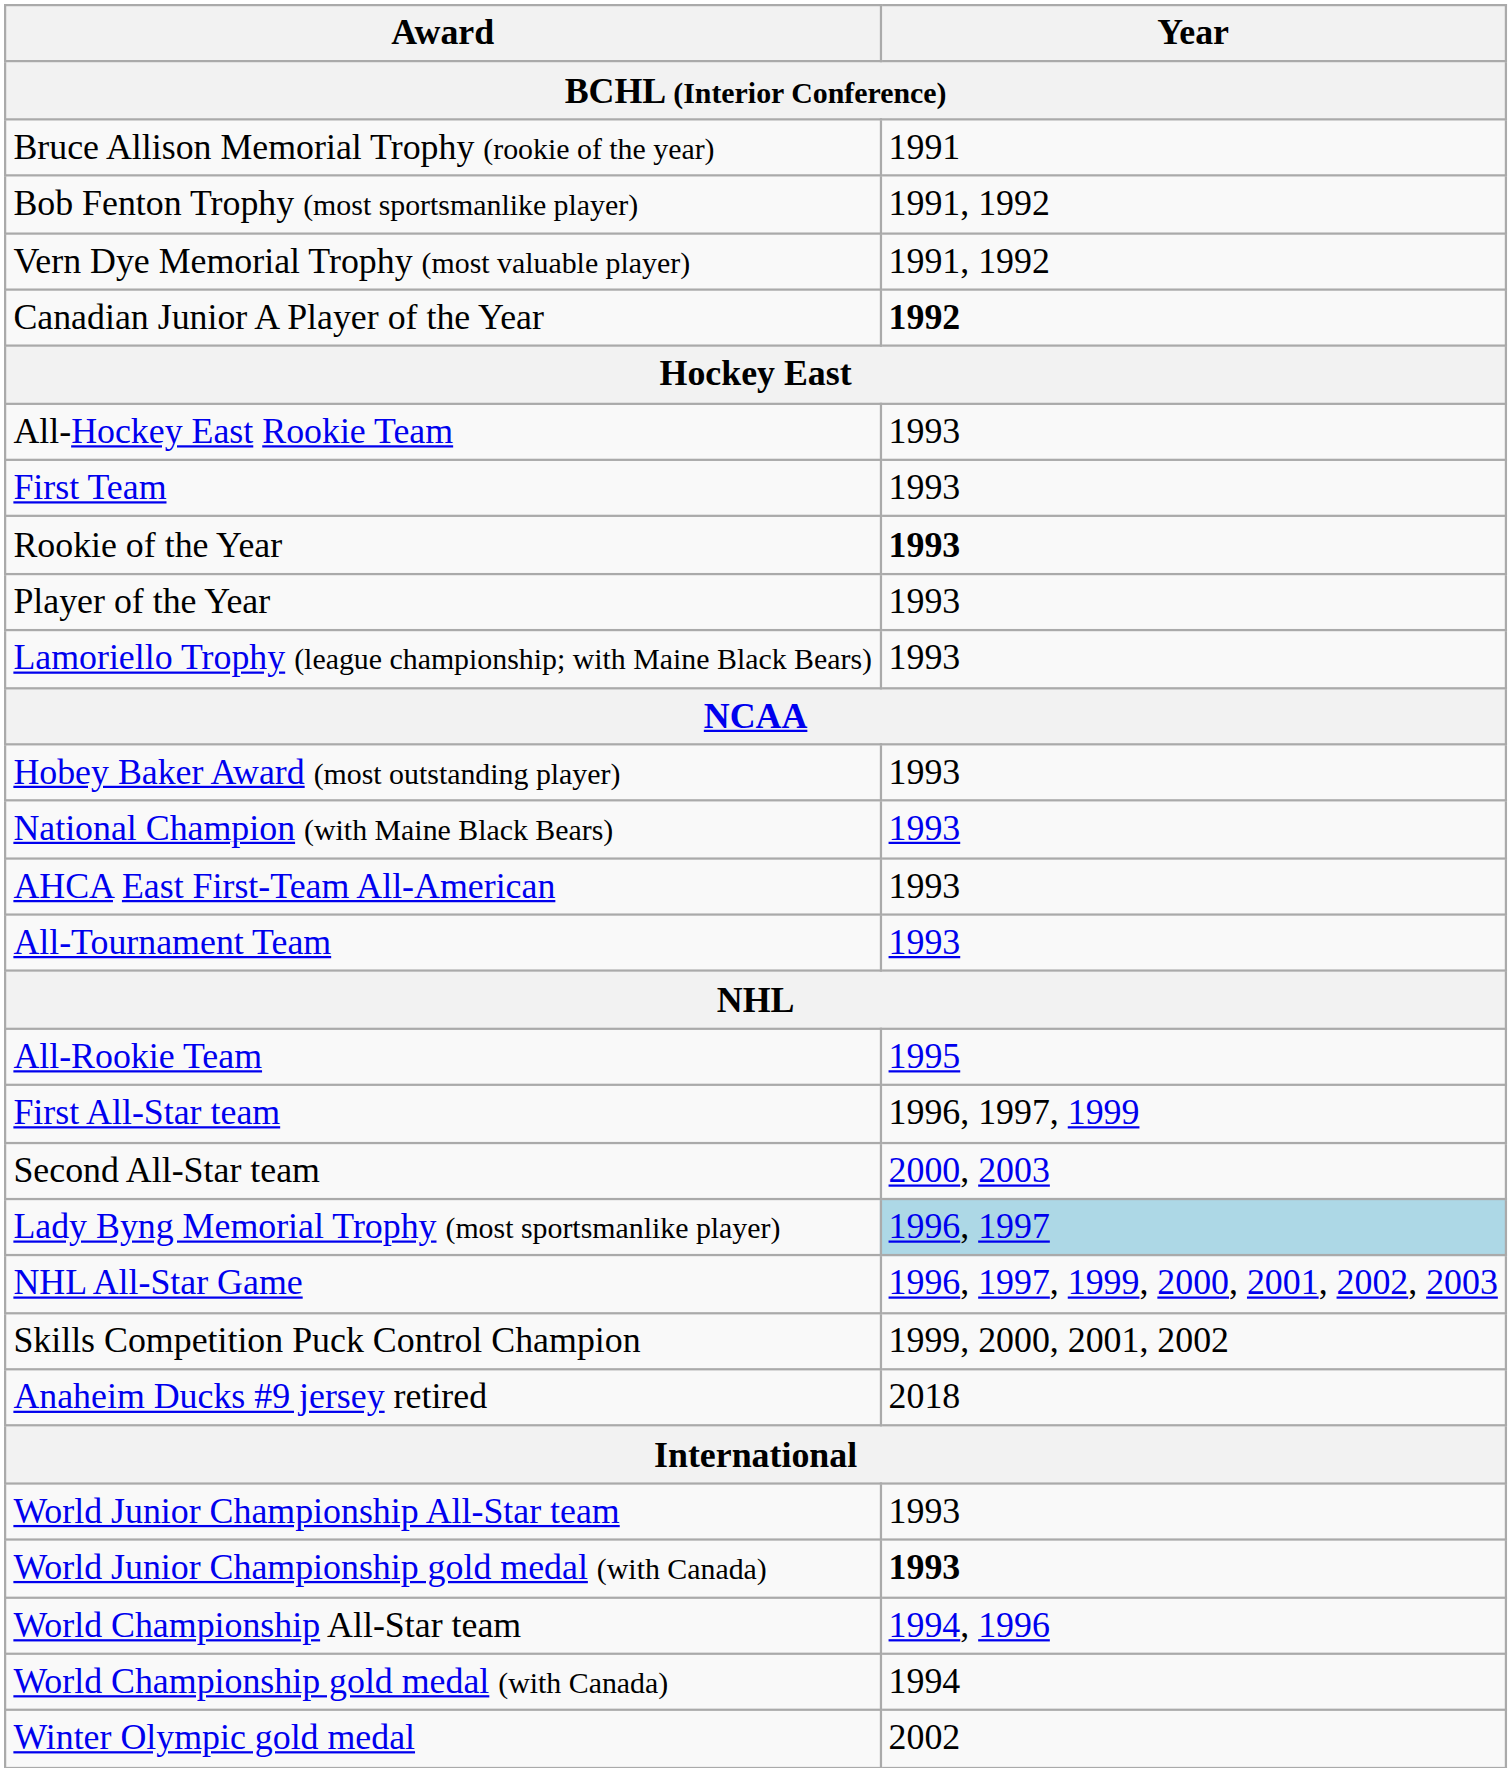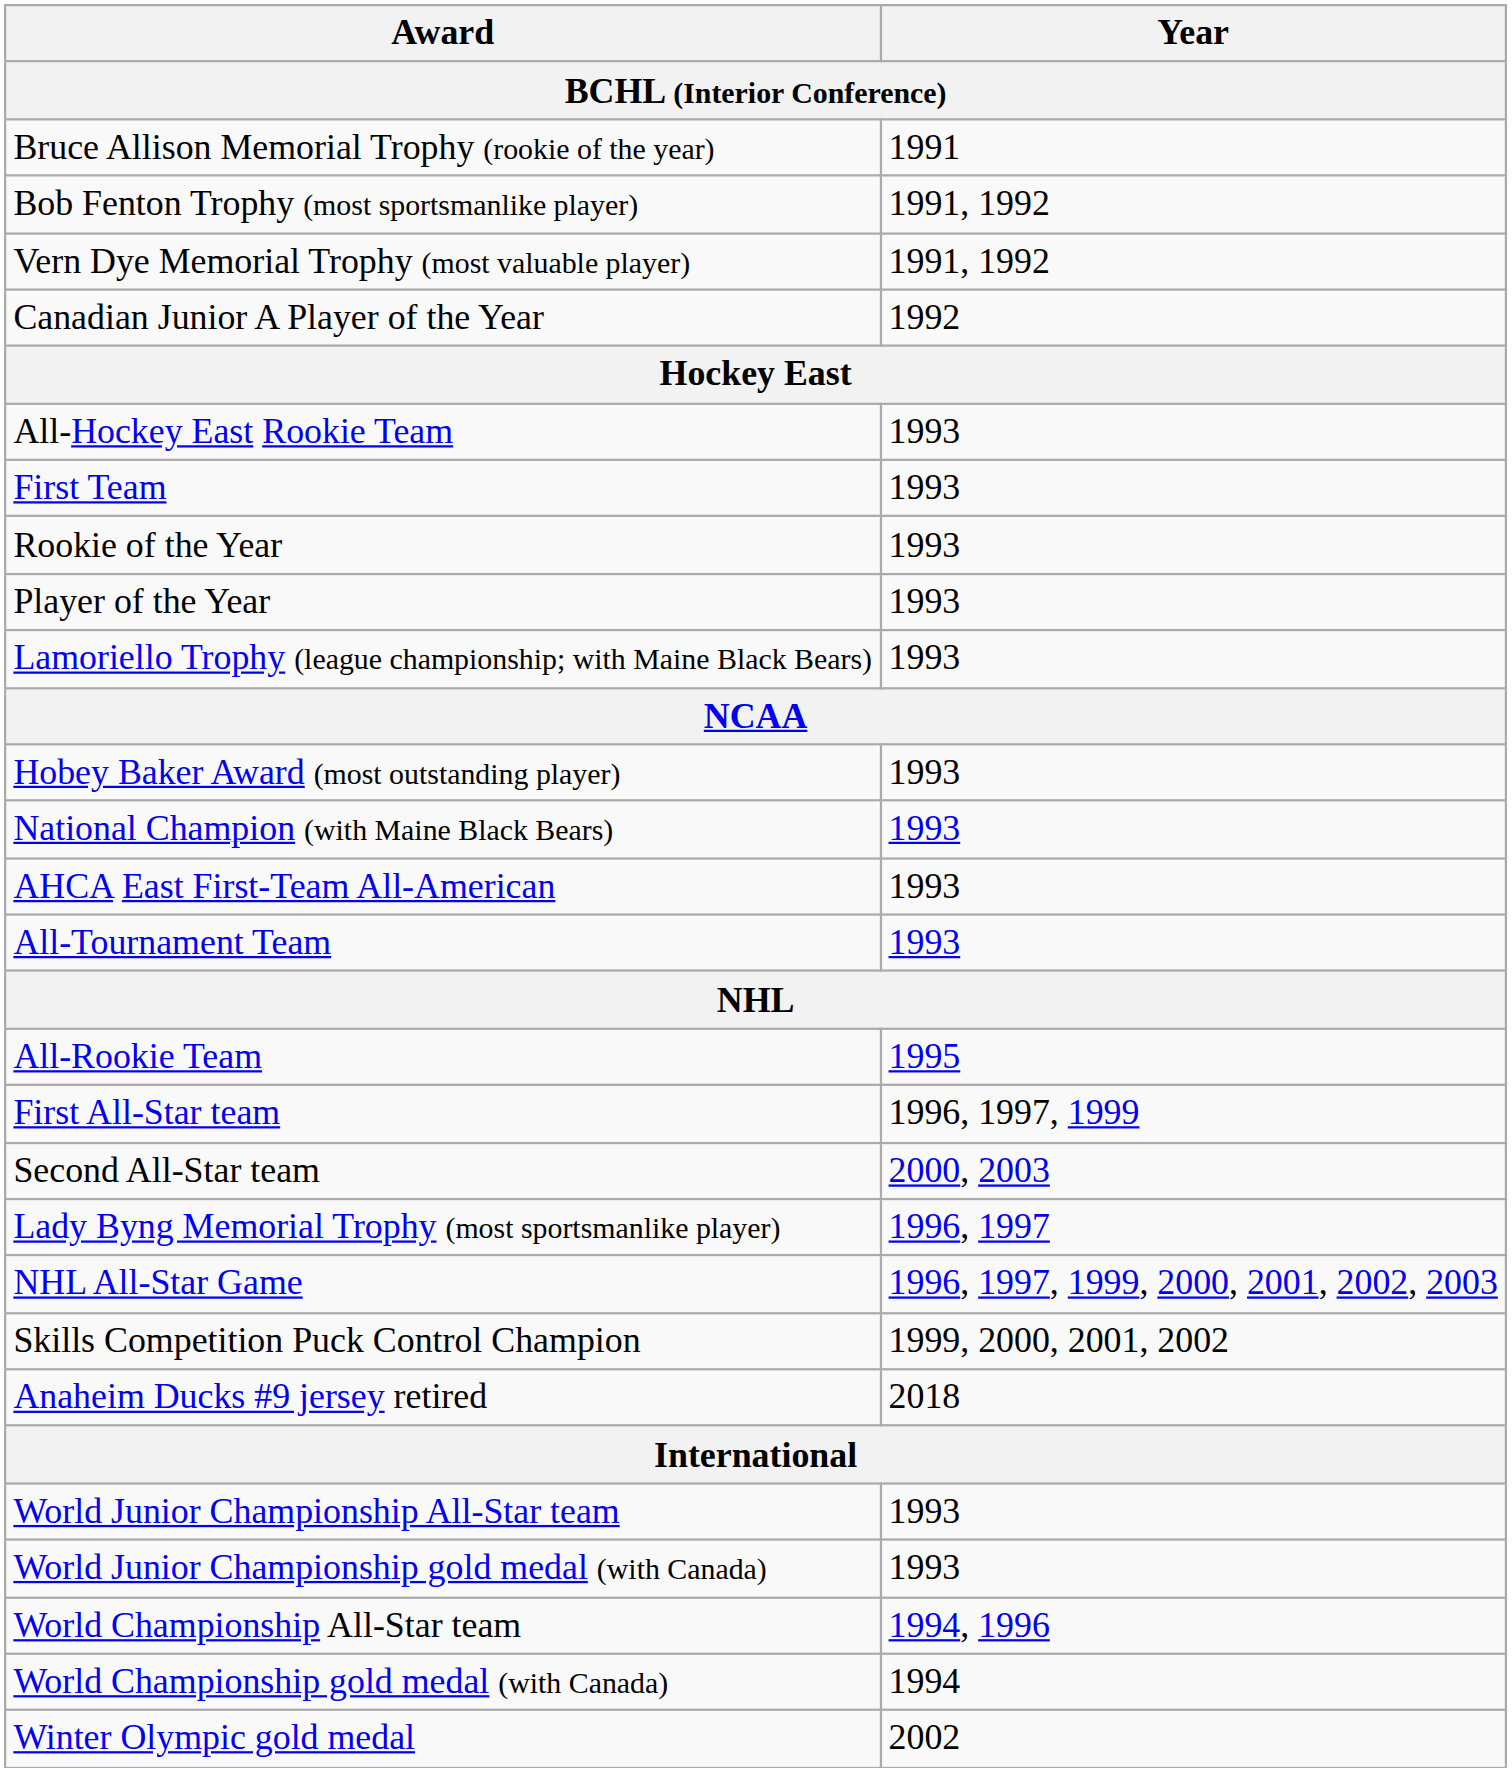(924, 317) bold -> (924, 317) normal
(924, 544) bold -> (924, 544) normal
(969, 1226) lightblue background -> (969, 1226) no background
(924, 1567) bold -> (924, 1567) normal
